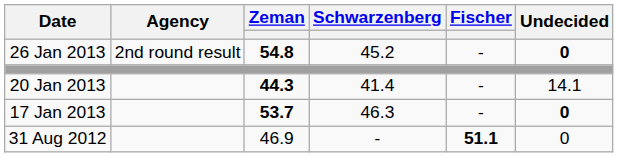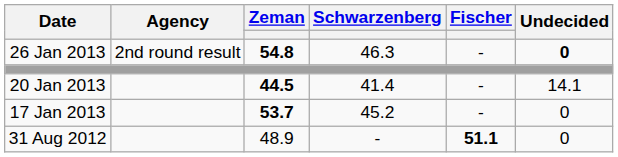(377, 51) 45.2 -> (377, 51) 46.3
(277, 85) 44.3 -> (277, 85) 44.5
(377, 112) 46.3 -> (377, 112) 45.2
(565, 112) bold -> (565, 112) normal
(277, 138) 46.9 -> (277, 138) 48.9
